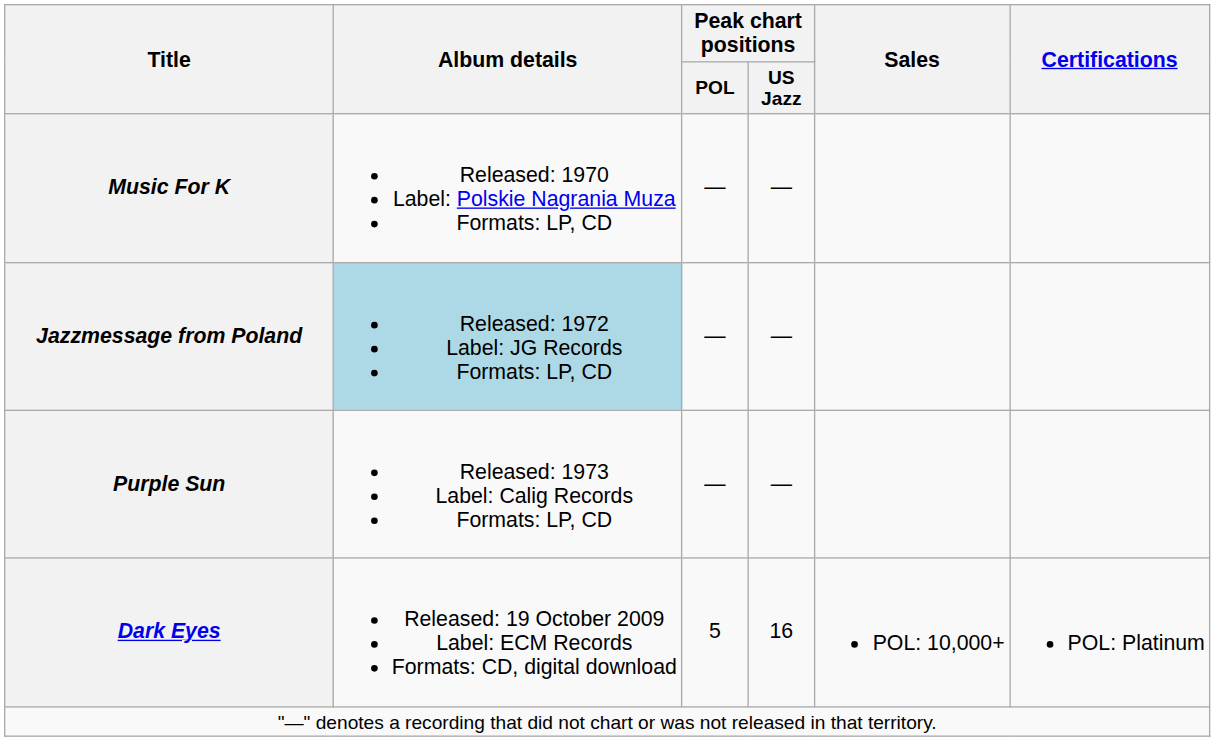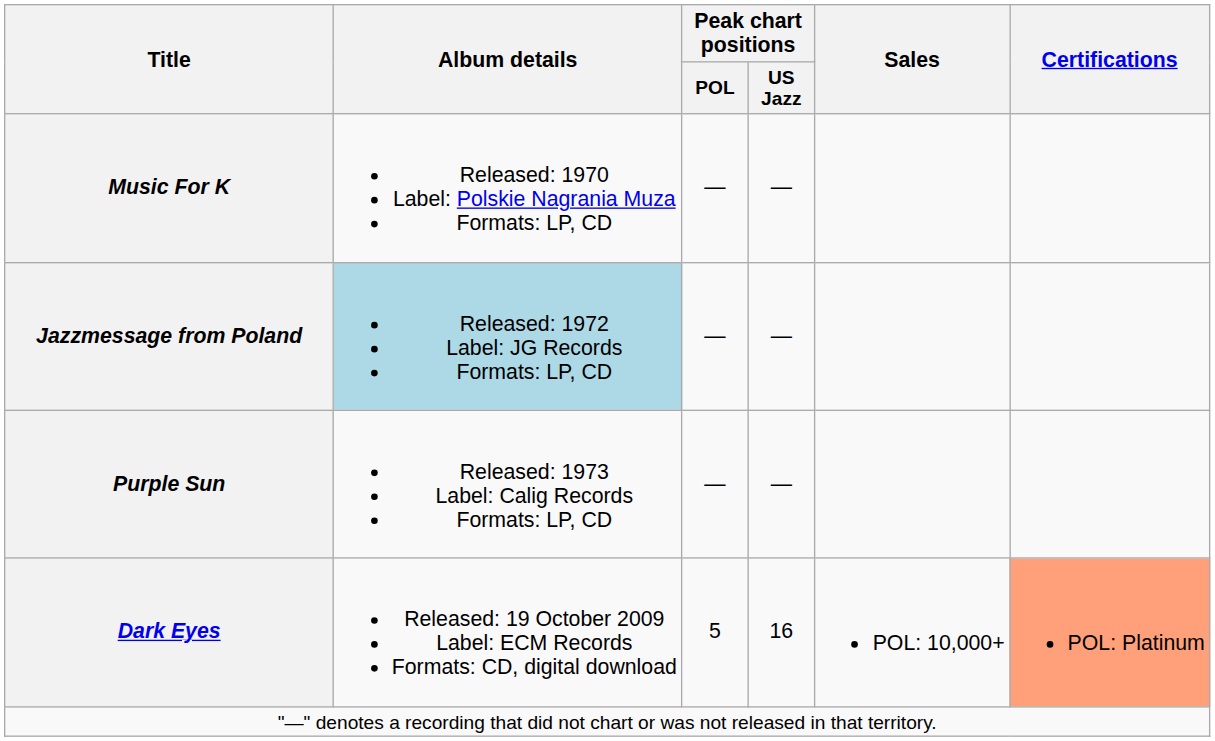(1110, 644) no background -> (1110, 644) lightsalmon background
